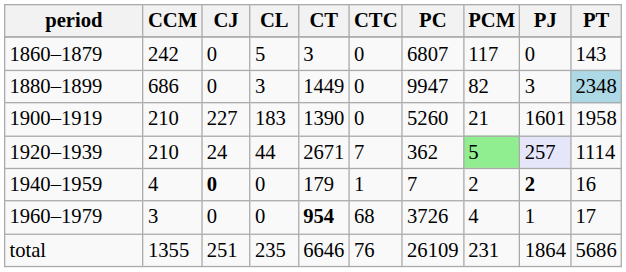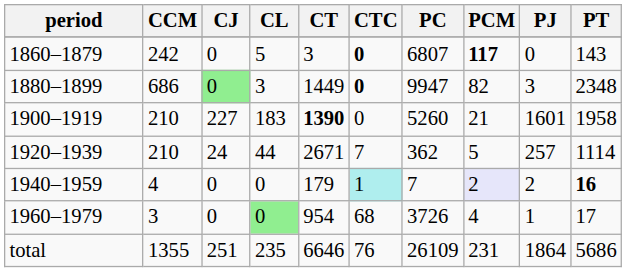(359, 53) normal -> (359, 53) bold
(483, 53) normal -> (483, 53) bold
(212, 86) no background -> (212, 86) lightgreen background
(359, 86) normal -> (359, 86) bold
(596, 86) lightblue background -> (596, 86) no background
(324, 119) normal -> (324, 119) bold
(473, 151) lightgreen background -> (473, 151) no background
(540, 151) lavender background -> (540, 151) no background
(212, 184) bold -> (212, 184) normal
(359, 184) no background -> (359, 184) paleturquoise background
(473, 184) no background -> (473, 184) lavender background
(530, 184) bold -> (530, 184) normal
(586, 184) normal -> (586, 184) bold
(260, 217) no background -> (260, 217) lightgreen background
(319, 217) bold -> (319, 217) normal
